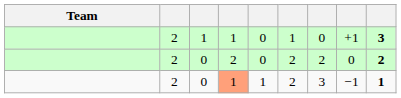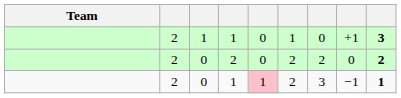(233, 82) lightsalmon background -> (233, 82) no background
(263, 82) no background -> (263, 82) pink background
